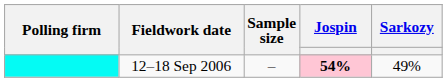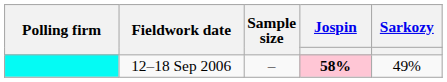(335, 66) 54% -> (335, 66) 58%
